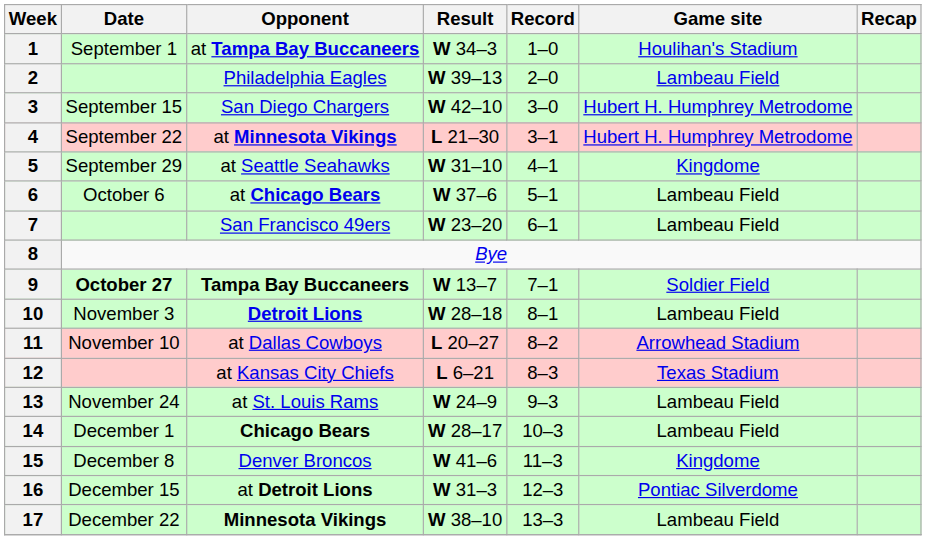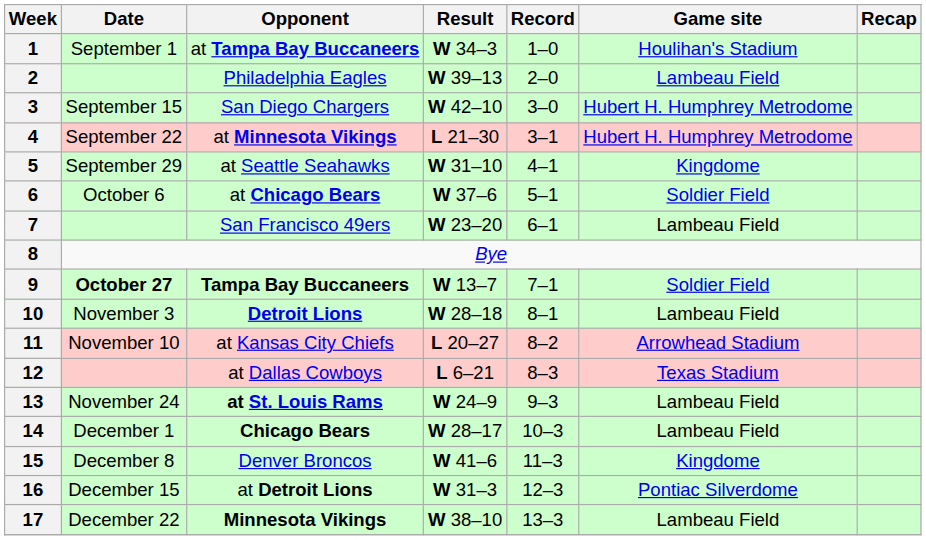(718, 195) Lambeau Field -> (718, 195) Soldier Field
(305, 343) at Dallas Cowboys -> (305, 343) at Kansas City Chiefs
(305, 372) at Kansas City Chiefs -> (305, 372) at Dallas Cowboys
(305, 401) normal -> (305, 401) bold
